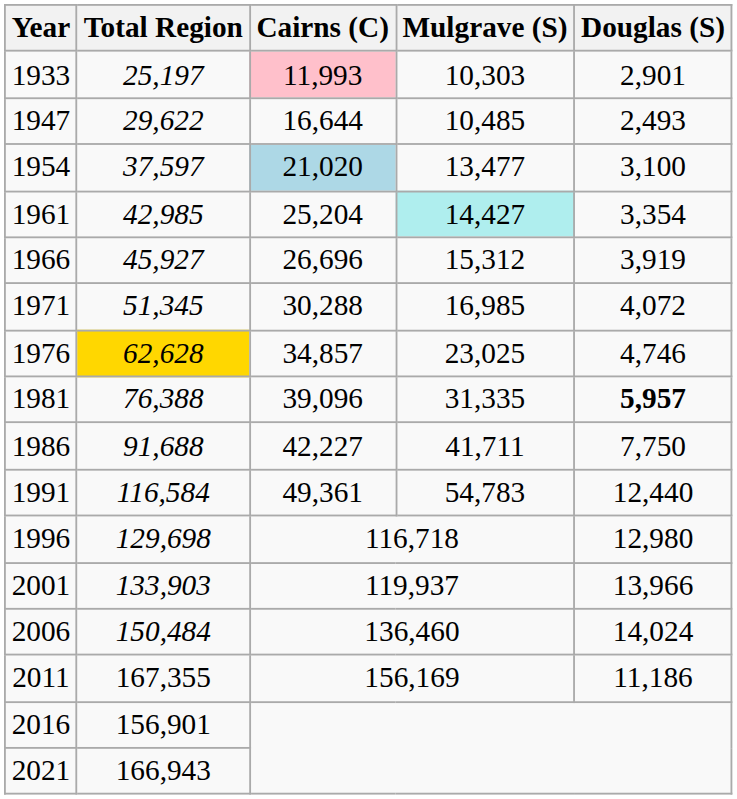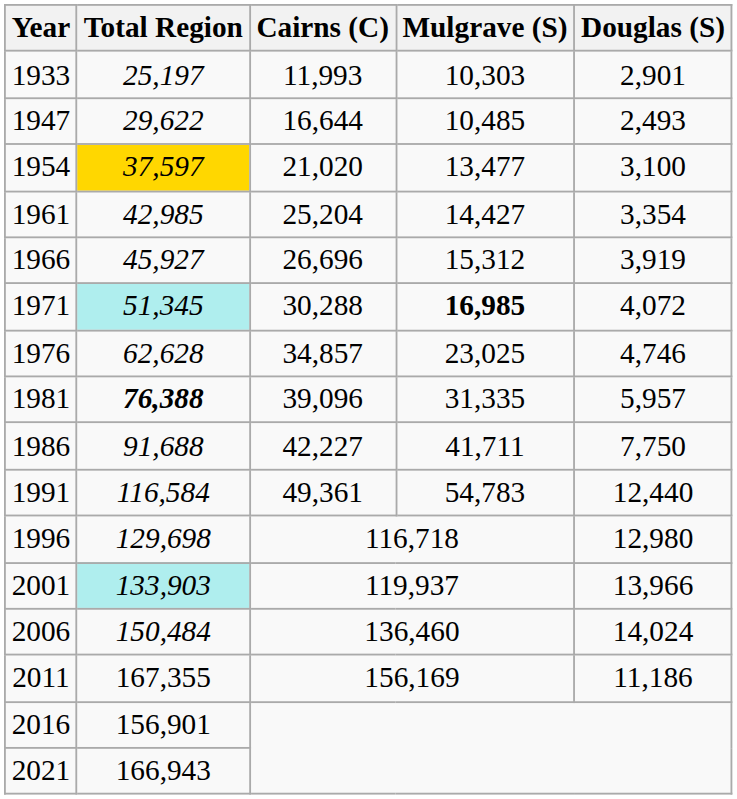(323, 74) pink background -> (323, 74) no background
(163, 167) no background -> (163, 167) gold background
(323, 167) lightblue background -> (323, 167) no background
(485, 213) paleturquoise background -> (485, 213) no background
(163, 306) no background -> (163, 306) paleturquoise background
(485, 306) normal -> (485, 306) bold
(163, 352) gold background -> (163, 352) no background
(163, 399) normal -> (163, 399) bold
(653, 399) bold -> (653, 399) normal
(163, 584) no background -> (163, 584) paleturquoise background
